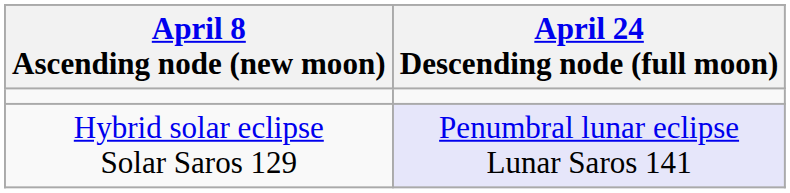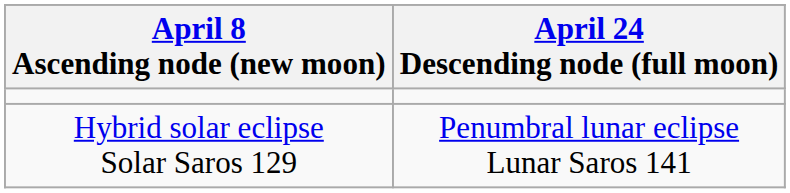(589, 145) lavender background -> (589, 145) no background
